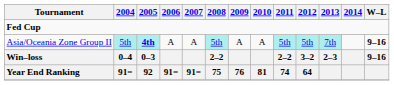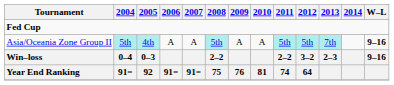(148, 42) bold -> (148, 42) normal
